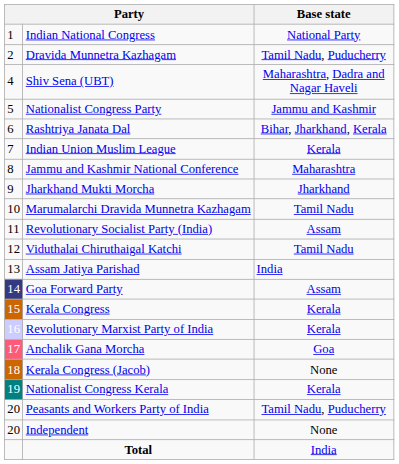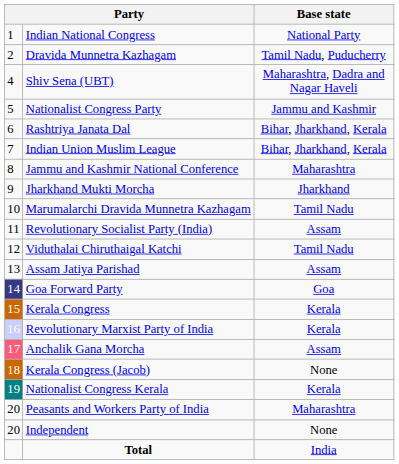(324, 149) Kerala -> (324, 149) Bihar, Jharkhand, Kerala
(270, 269) India -> (324, 269) Assam
(324, 289) Assam -> (324, 289) Goa
(324, 349) Goa -> (324, 349) Assam
(324, 409) Tamil Nadu, Puducherry -> (324, 409) Maharashtra
